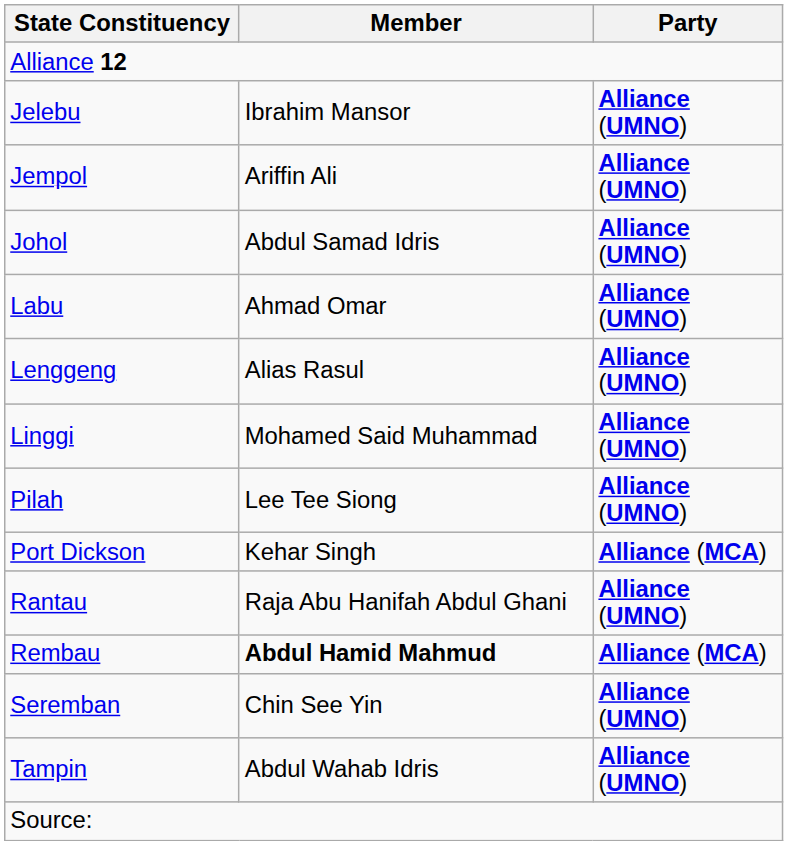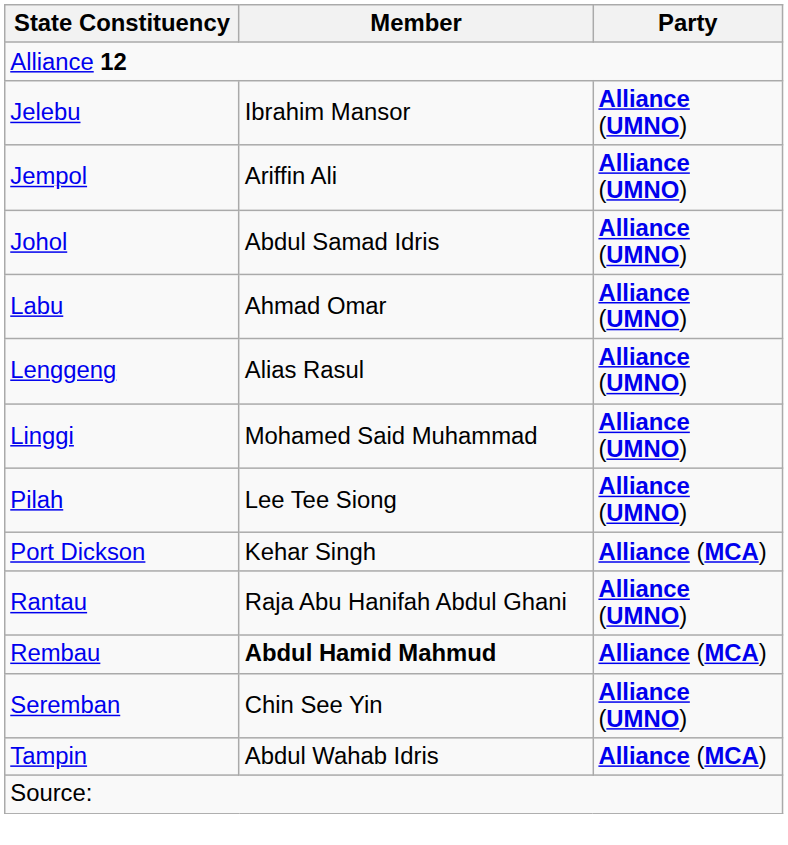(644, 769) Alliance (UMNO) -> (683, 756) Alliance (MCA)
